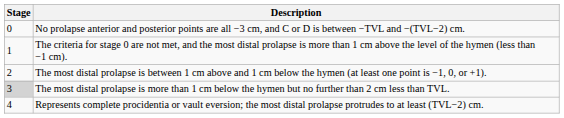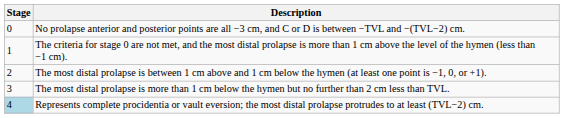(9, 89) lightgrey background -> (9, 89) no background
(9, 105) no background -> (9, 105) lightblue background
